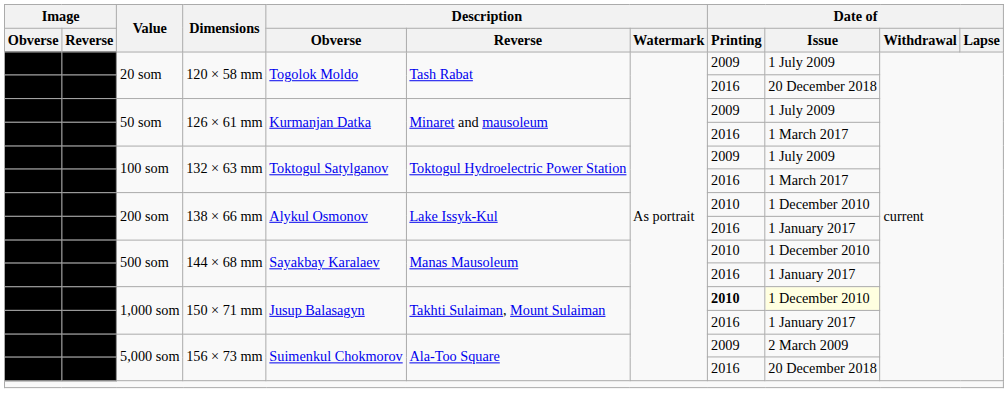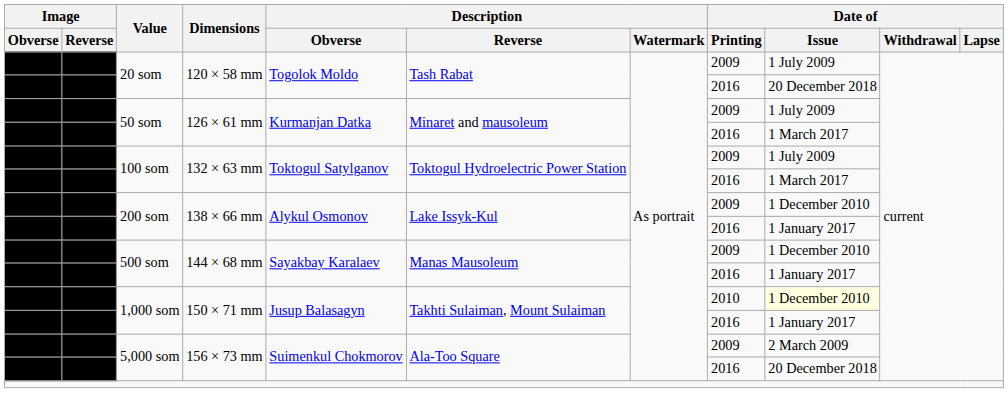(725, 204) 2010 -> (725, 204) 2009
(725, 251) 2010 -> (725, 251) 2009
(725, 298) bold -> (725, 298) normal
